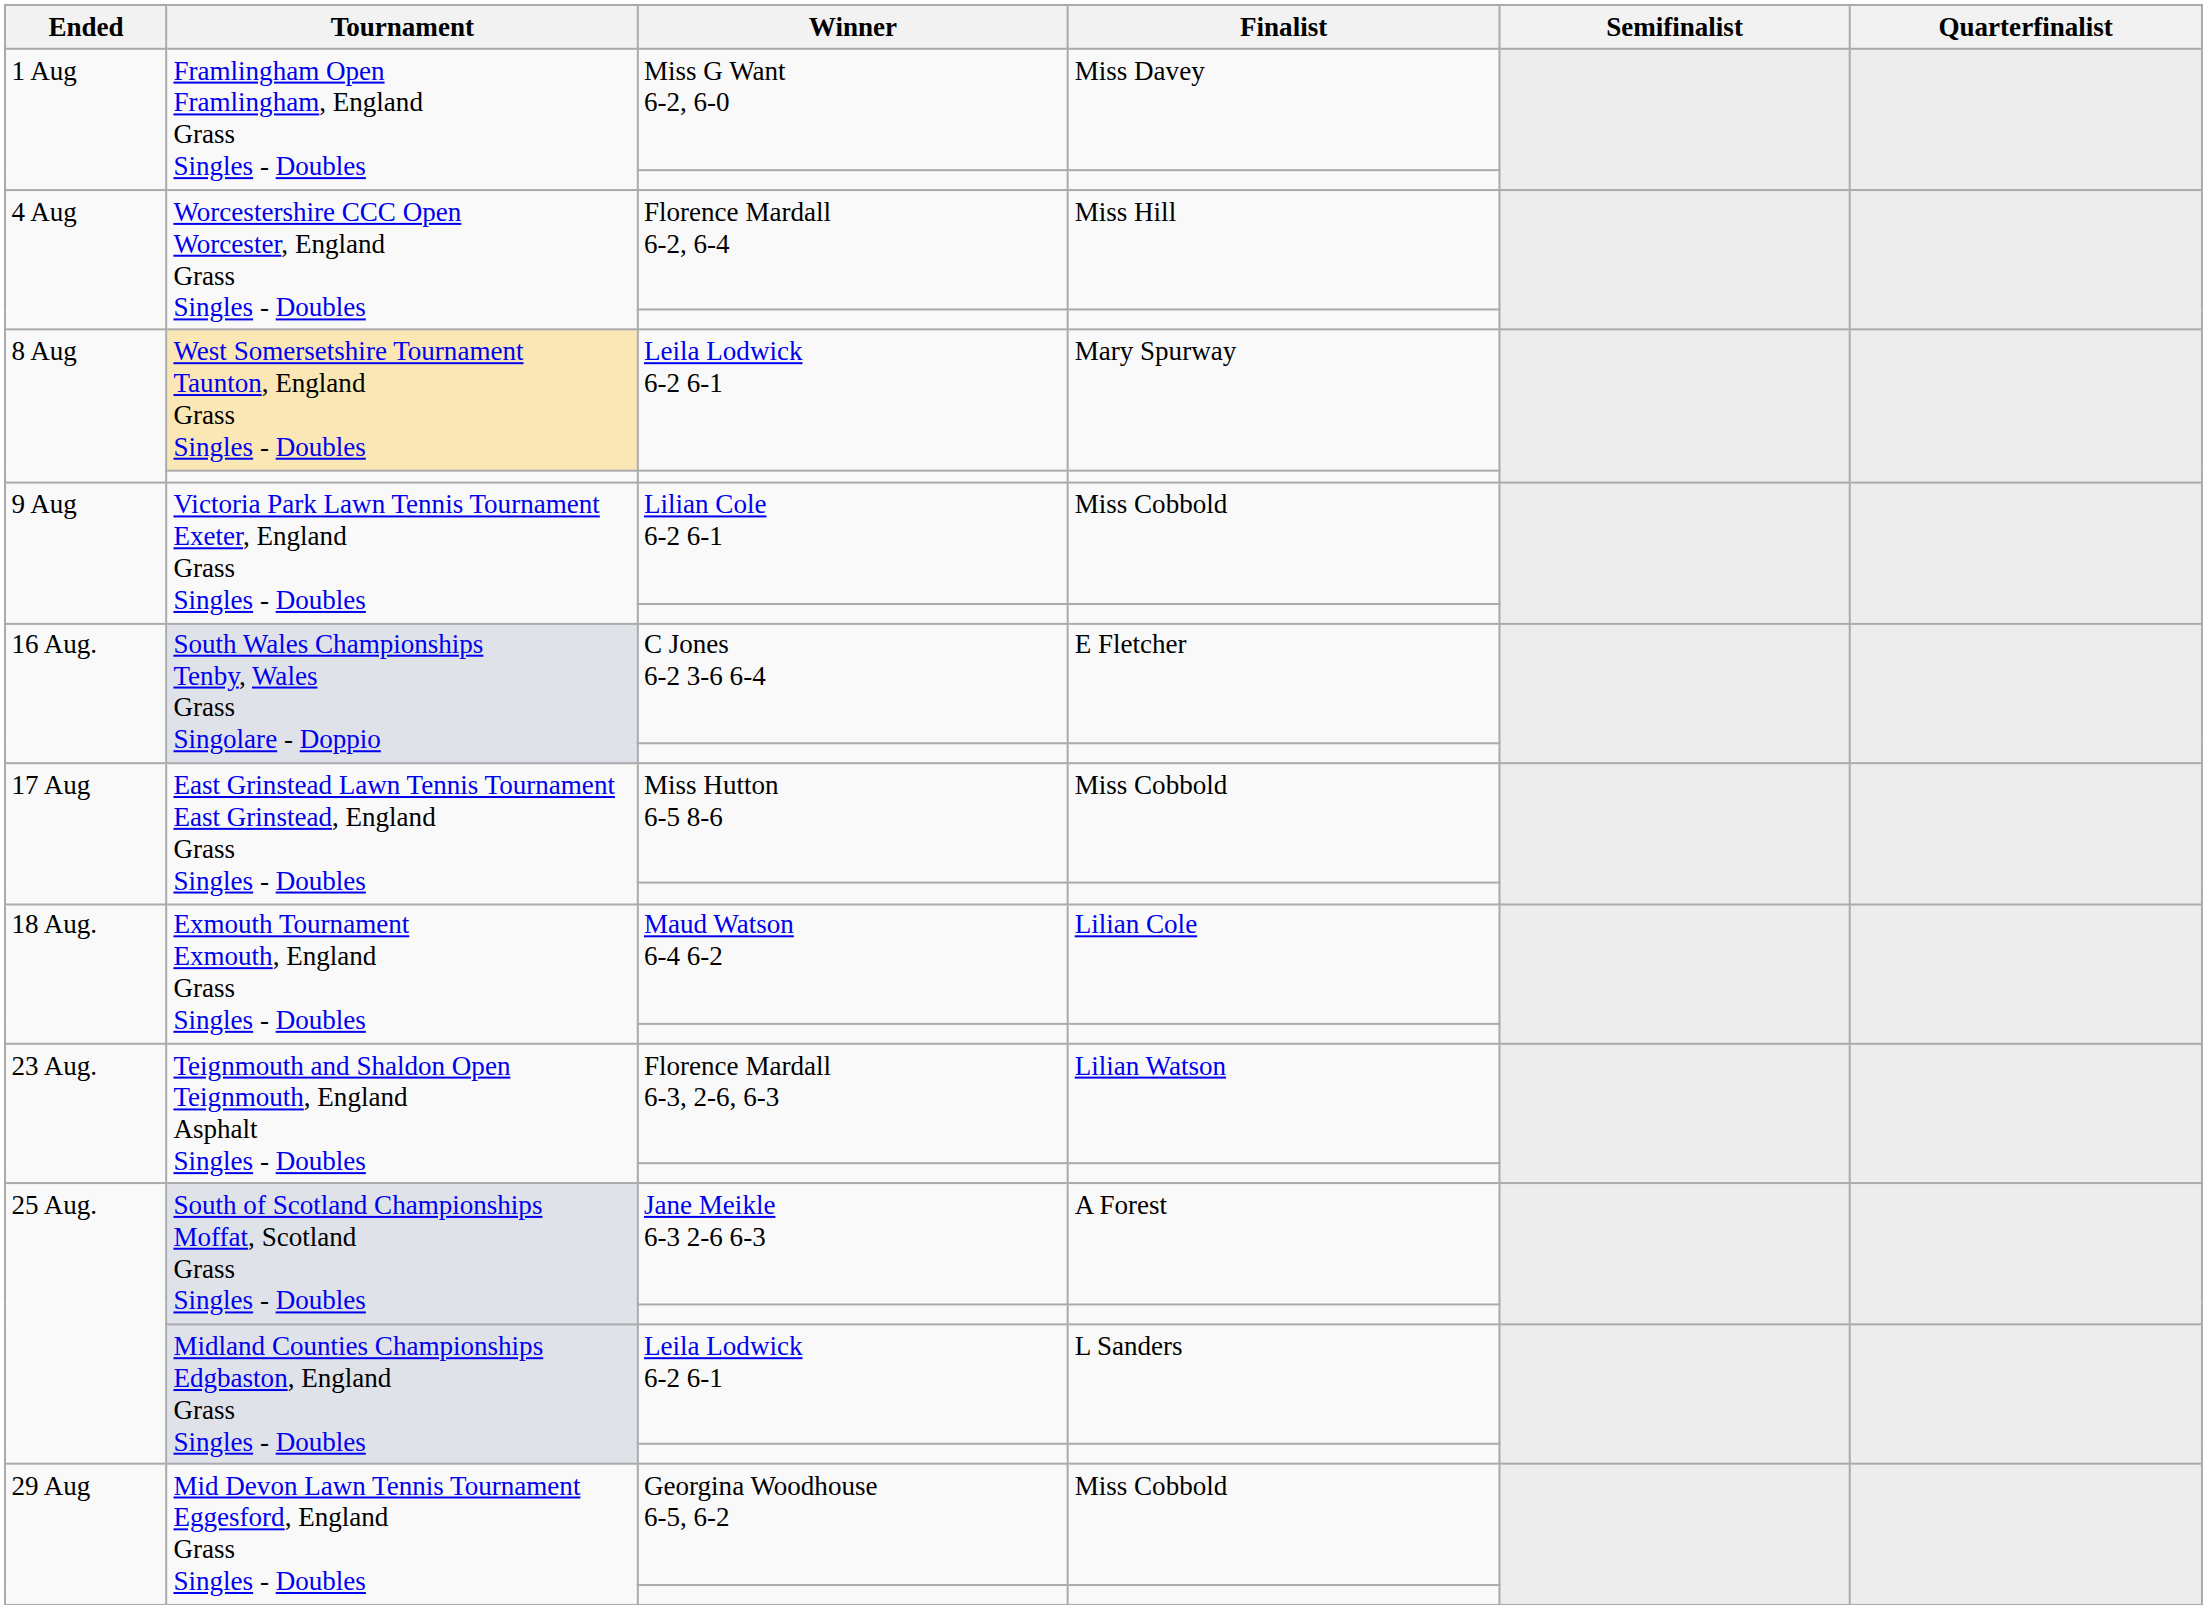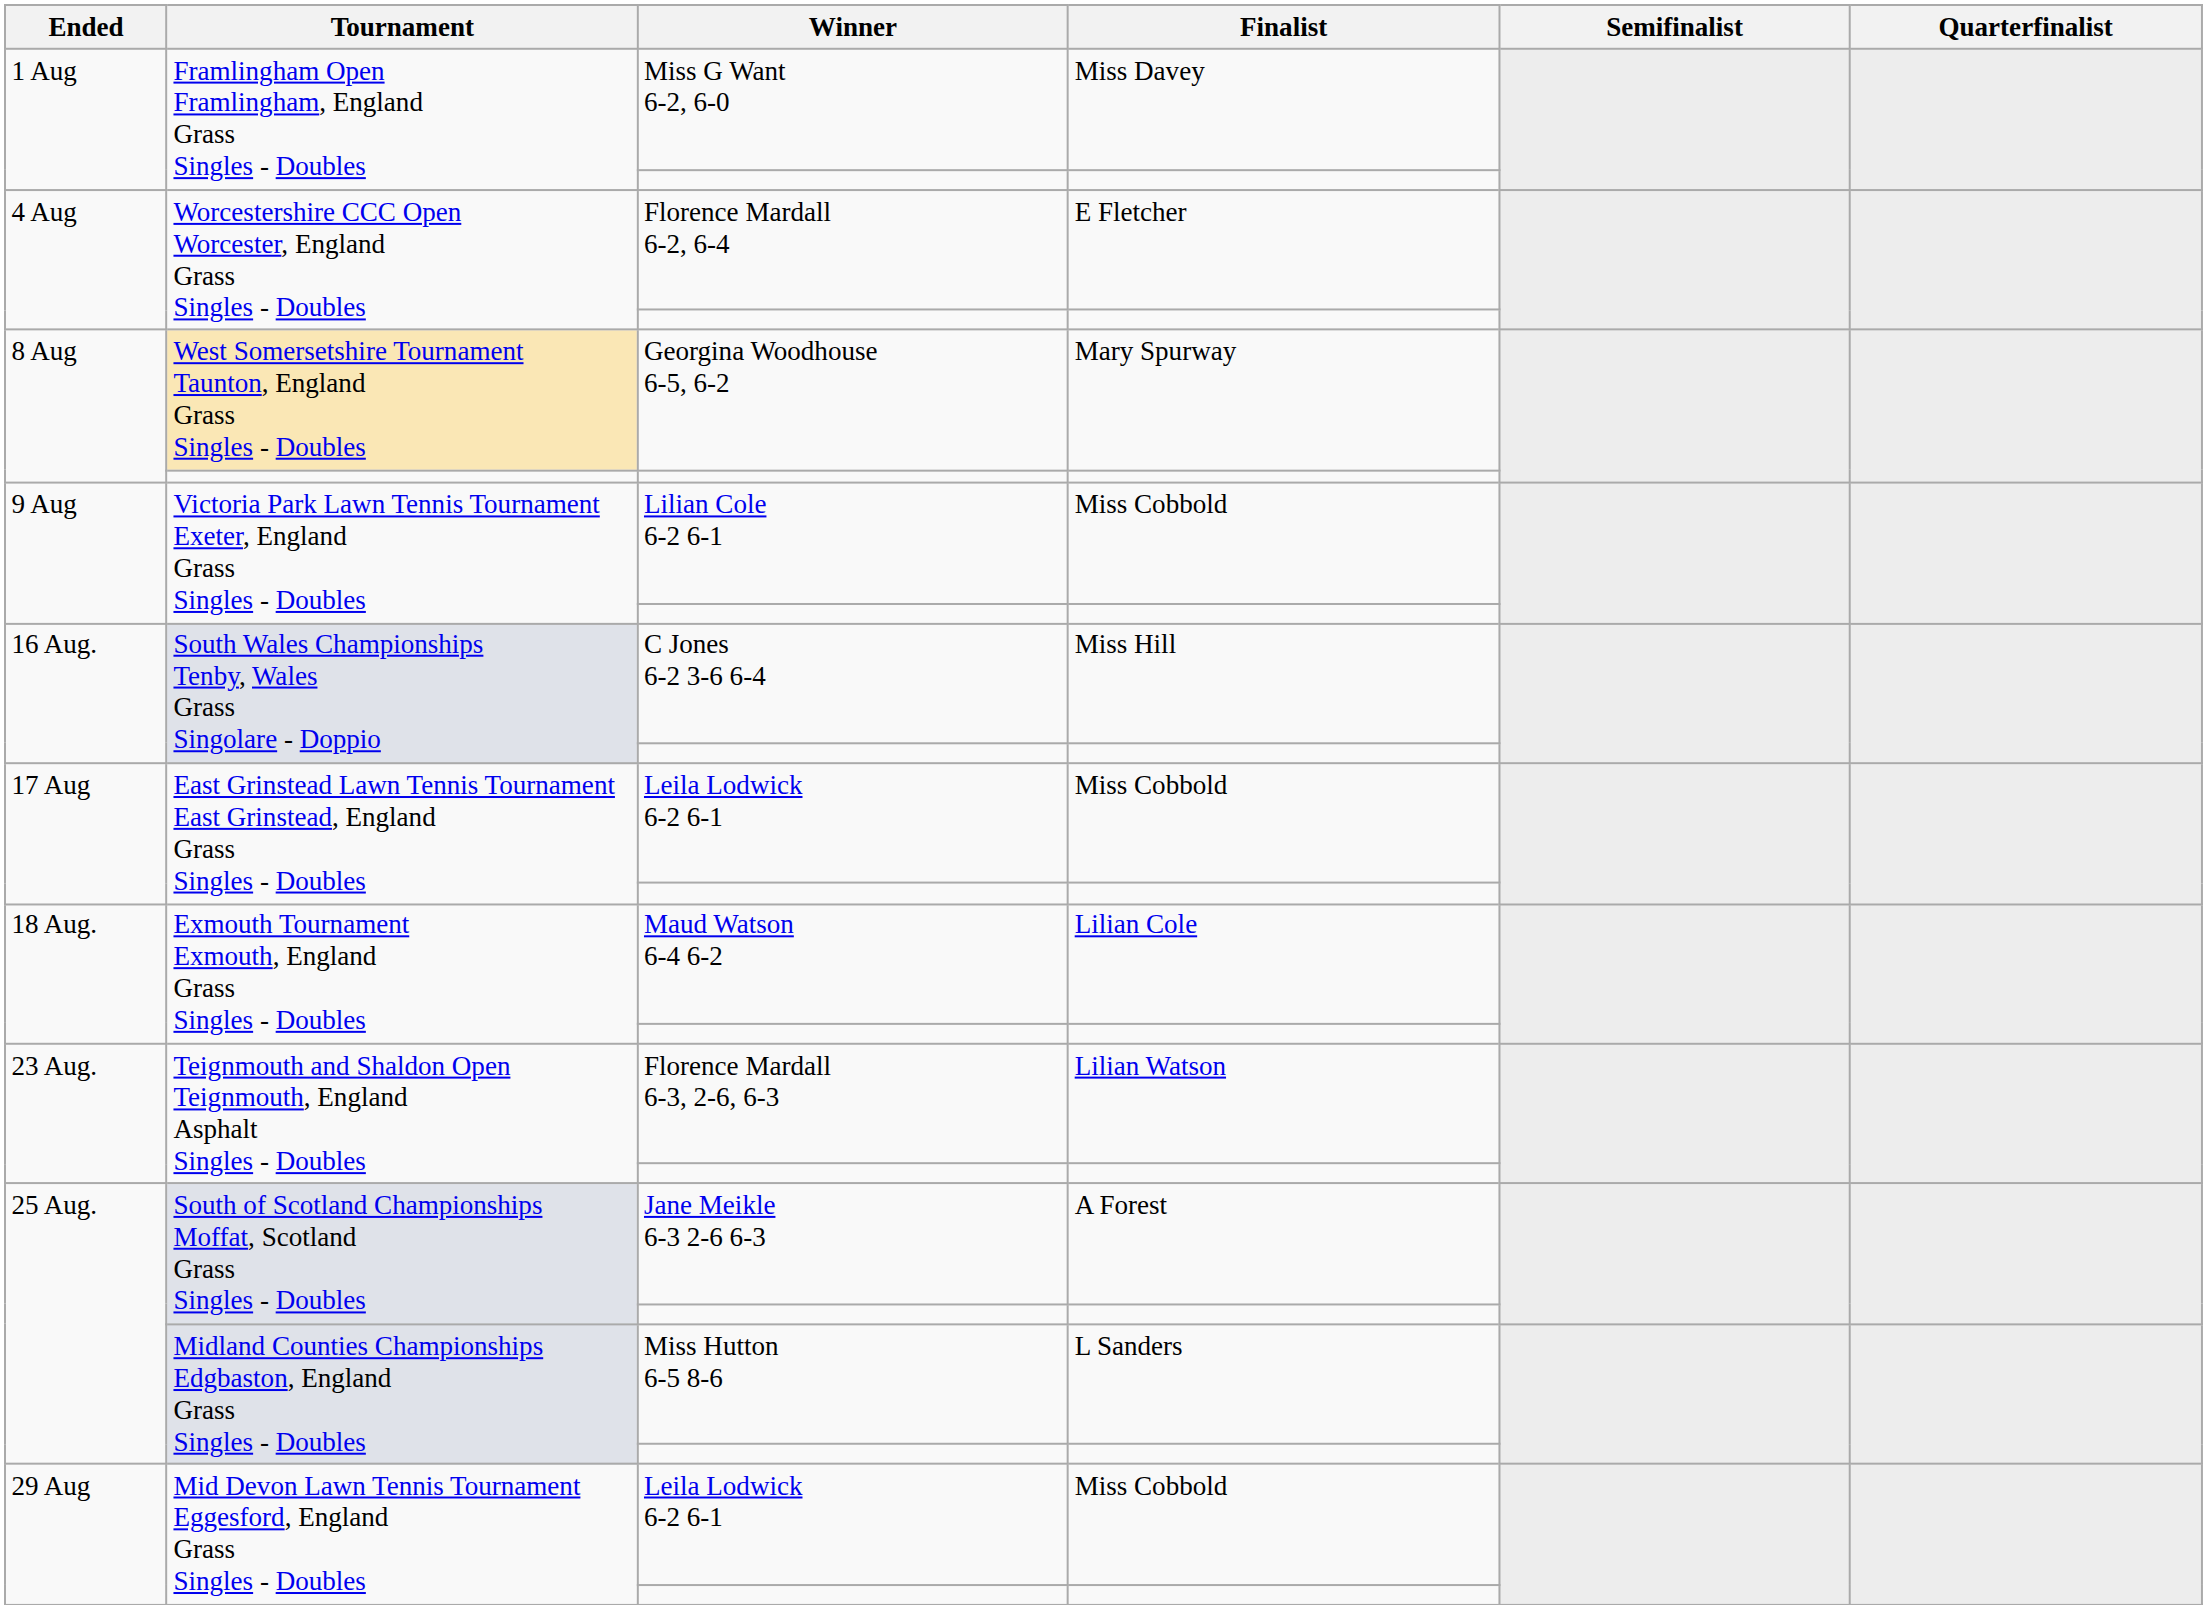(1125, 211) Miss Hill -> (1131, 211) E Fletcher
(723, 367) Leila Lodwick 6-2 6-1 -> (761, 367) Georgina Woodhouse 6-5, 6-2
(1131, 644) E Fletcher -> (1125, 644) Miss Hill
(711, 800) Miss Hutton 6-5 8-6 -> (723, 800) Leila Lodwick 6-2 6-1
(723, 1361) Leila Lodwick 6-2 6-1 -> (711, 1361) Miss Hutton 6-5 8-6
(761, 1501) Georgina Woodhouse 6-5, 6-2 -> (723, 1501) Leila Lodwick 6-2 6-1
